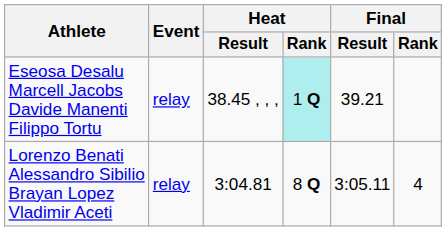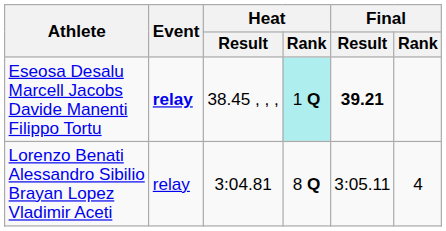(171, 100) normal -> (173, 100) bold
(362, 100) normal -> (362, 100) bold
